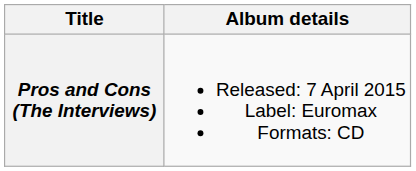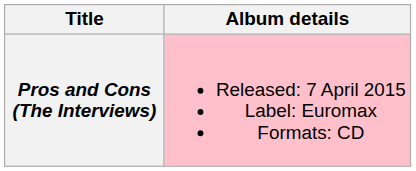(287, 111) no background -> (287, 111) pink background
